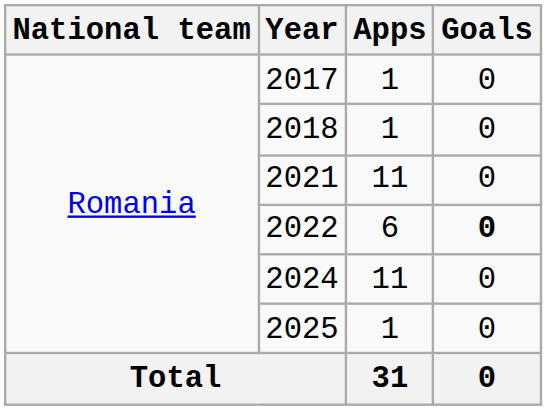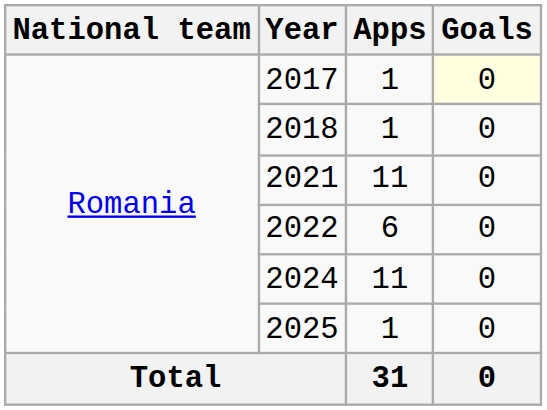(487, 80) no background -> (487, 80) lightyellow background
(487, 229) bold -> (487, 229) normal
